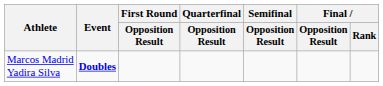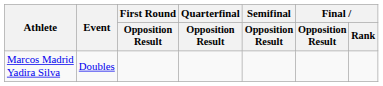(97, 66) bold -> (97, 66) normal
